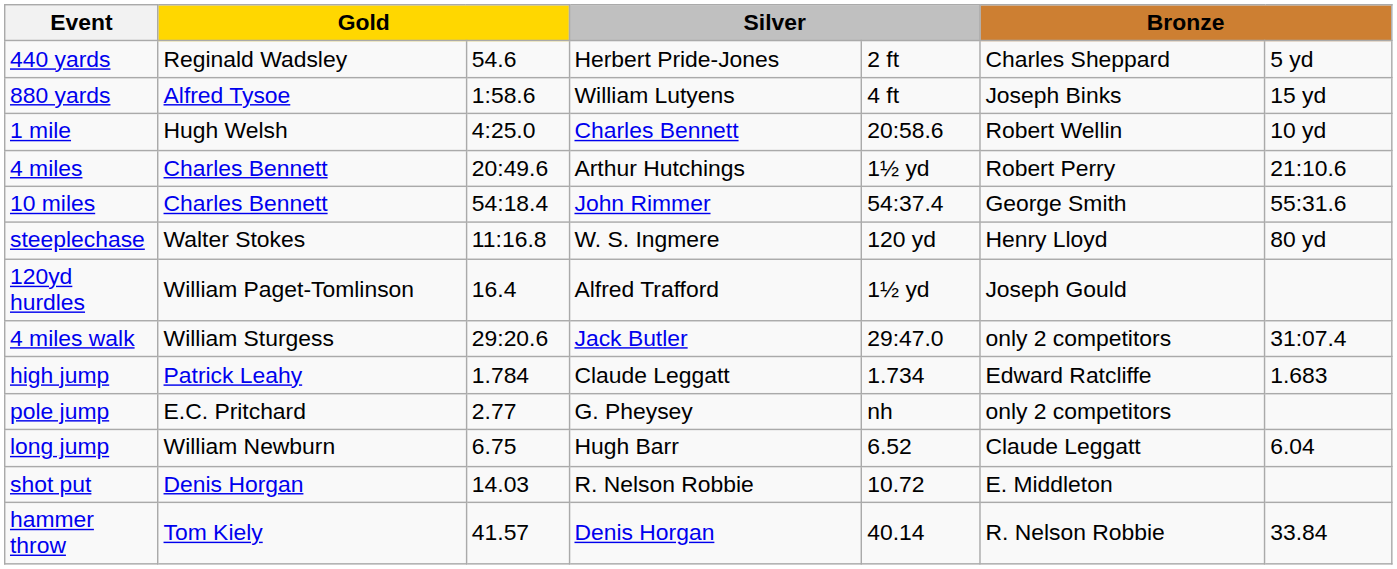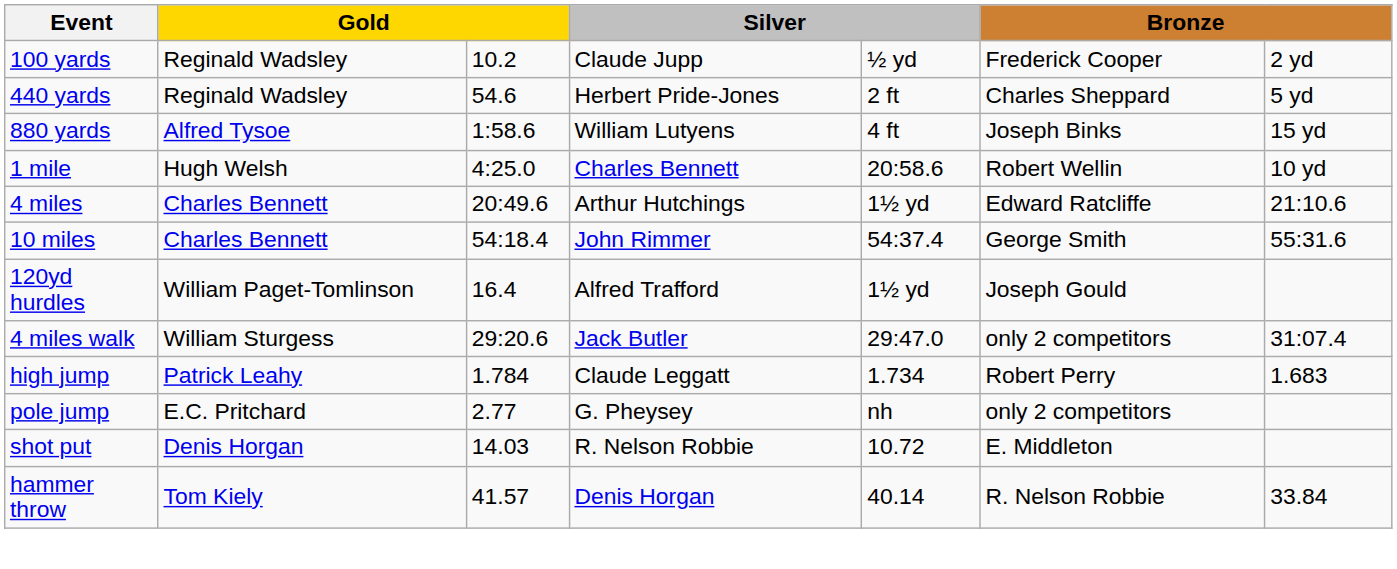+ row: (60, 58)
(1050, 167) Robert Perry -> (1069, 204) Edward Ratcliffe
- row: (77, 240)
(1069, 374) Edward Ratcliffe -> (1050, 374) Robert Perry
- row: (60, 447)
